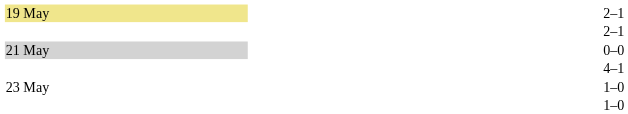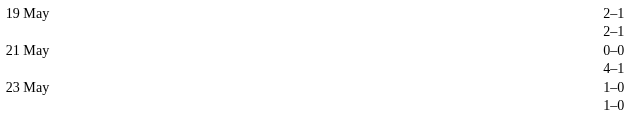(27, 13) khaki background -> (27, 13) no background
(27, 50) lightgrey background -> (27, 50) no background
